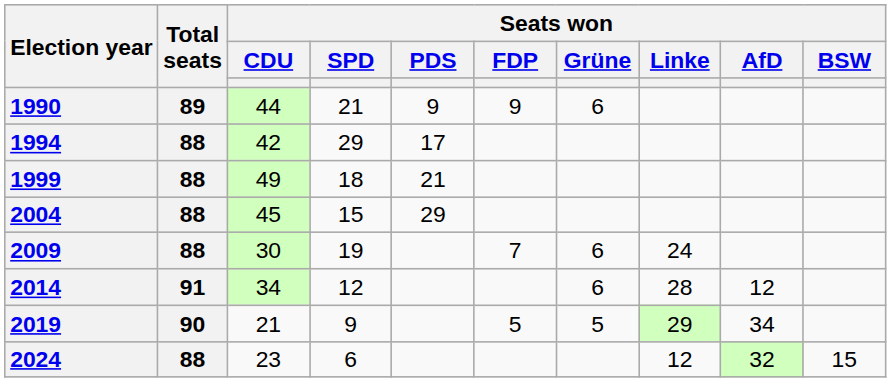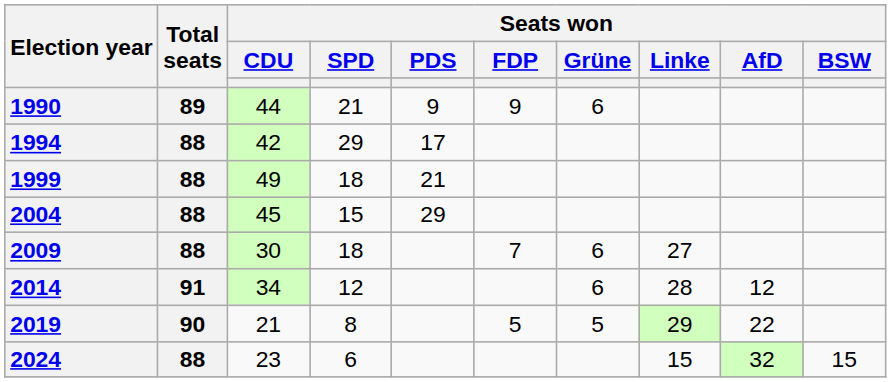(351, 251) 19 -> (351, 251) 18
(680, 251) 24 -> (680, 251) 27
(351, 323) 9 -> (351, 323) 8
(762, 323) 34 -> (762, 323) 22
(680, 360) 12 -> (680, 360) 15
